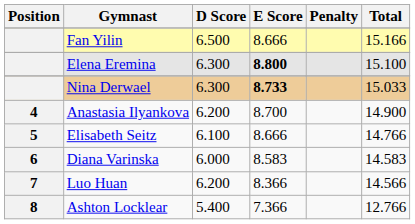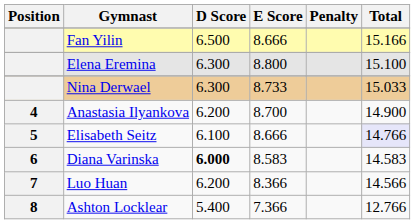(270, 64) bold -> (270, 64) normal
(270, 87) bold -> (270, 87) normal
(386, 135) no background -> (386, 135) lavender background
(213, 159) normal -> (213, 159) bold
